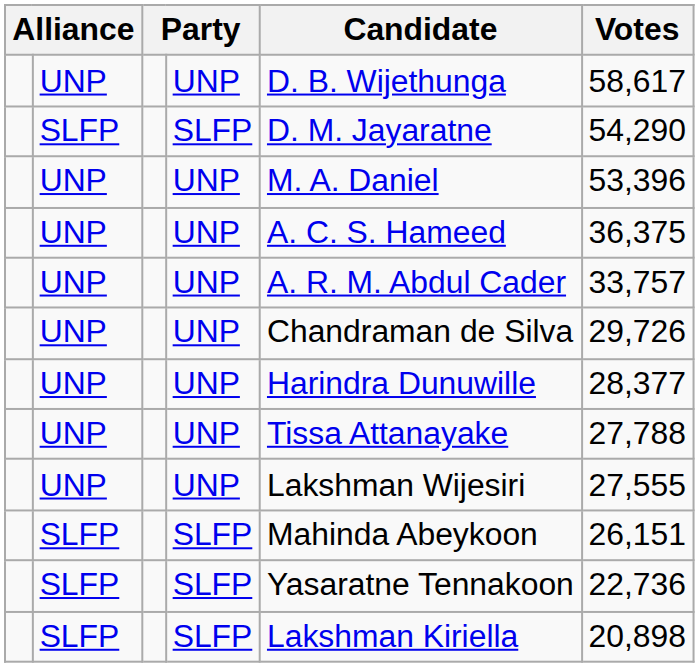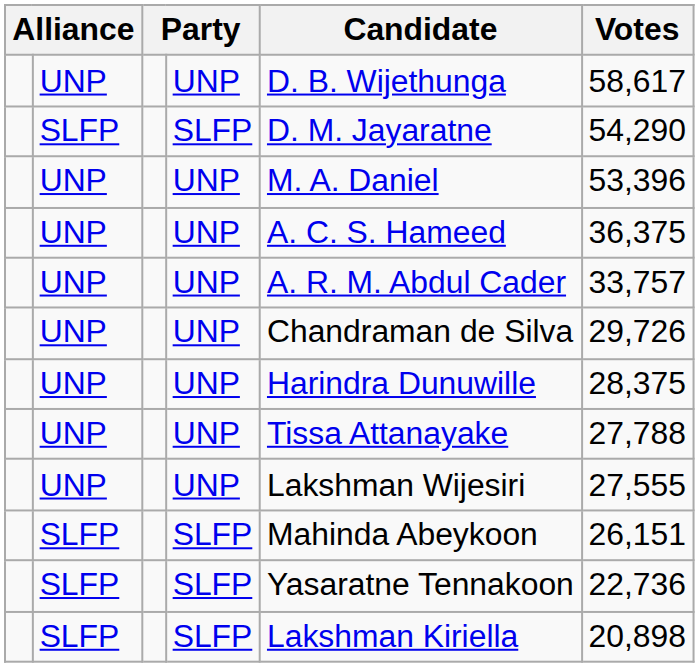(637, 383) 28,377 -> (637, 383) 28,375
